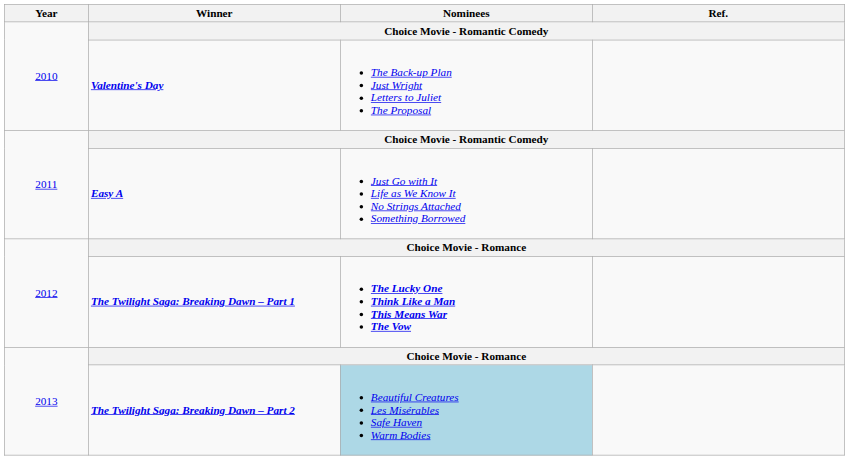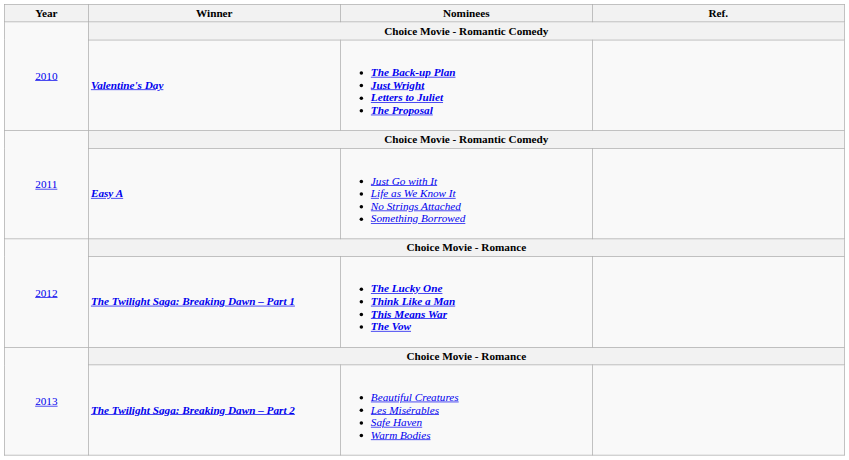(466, 91) normal -> (466, 91) bold
(466, 416) lightblue background -> (466, 416) no background
